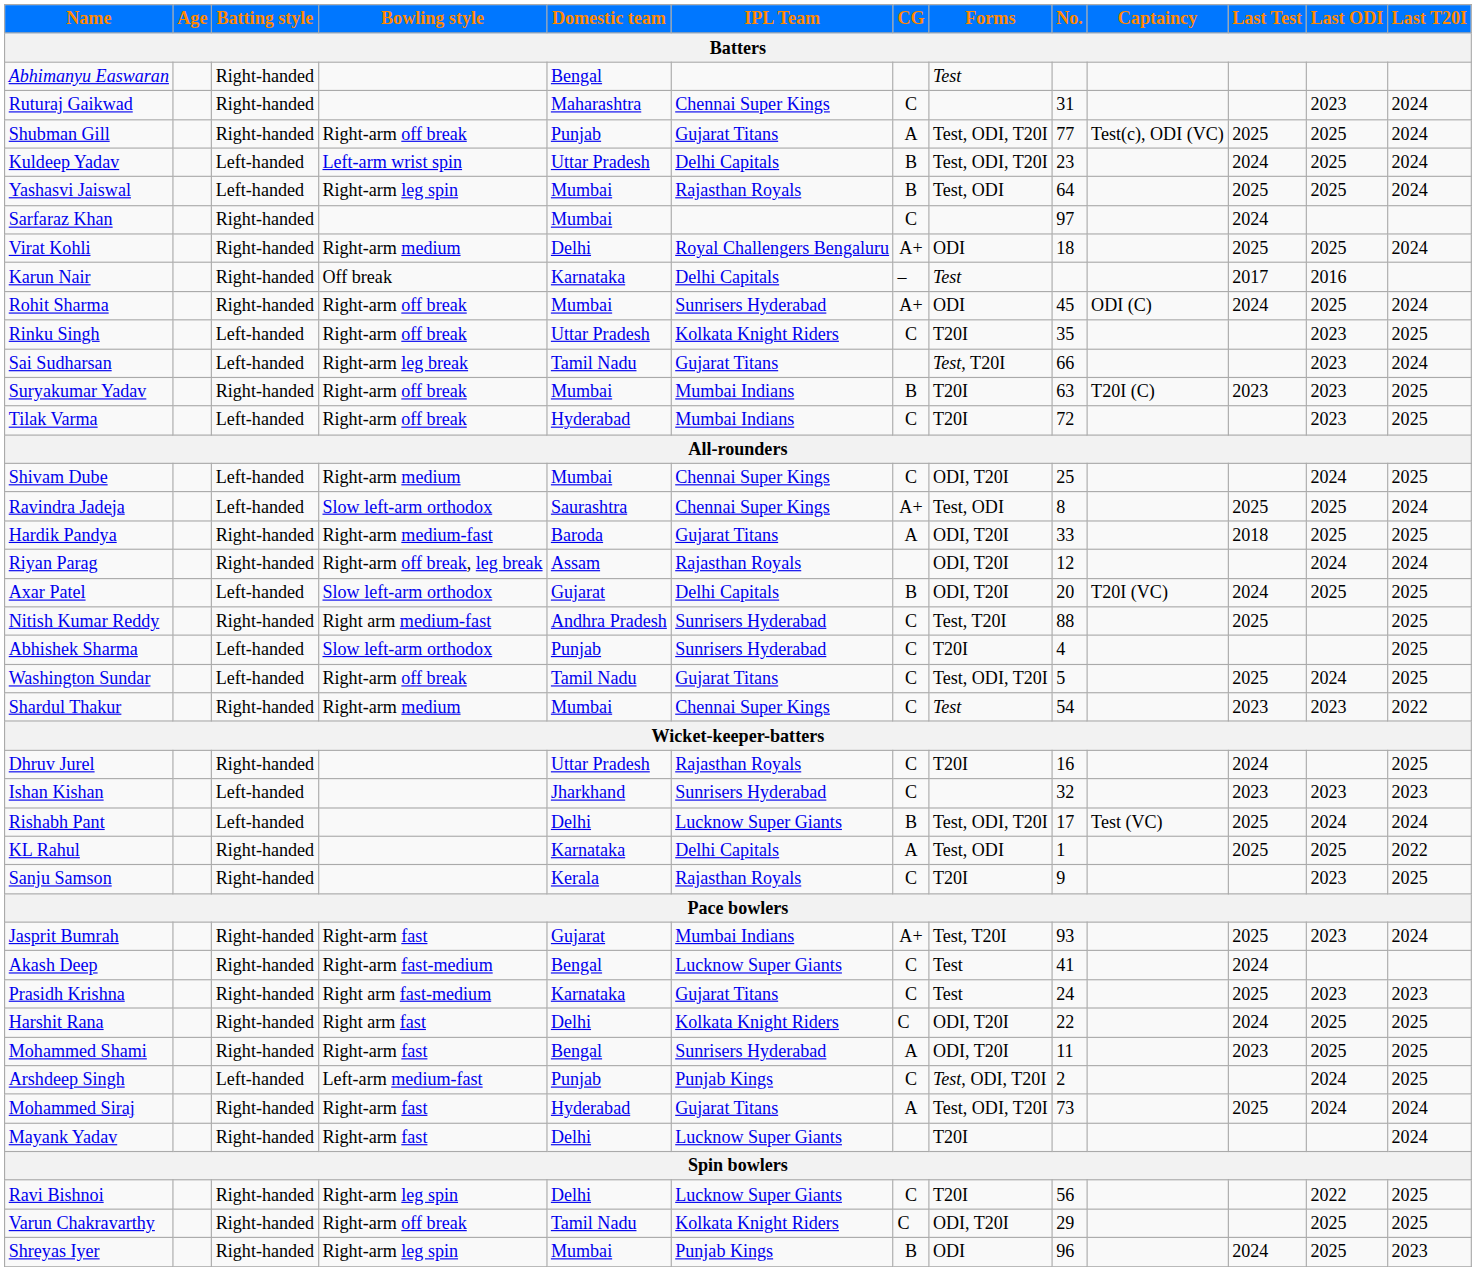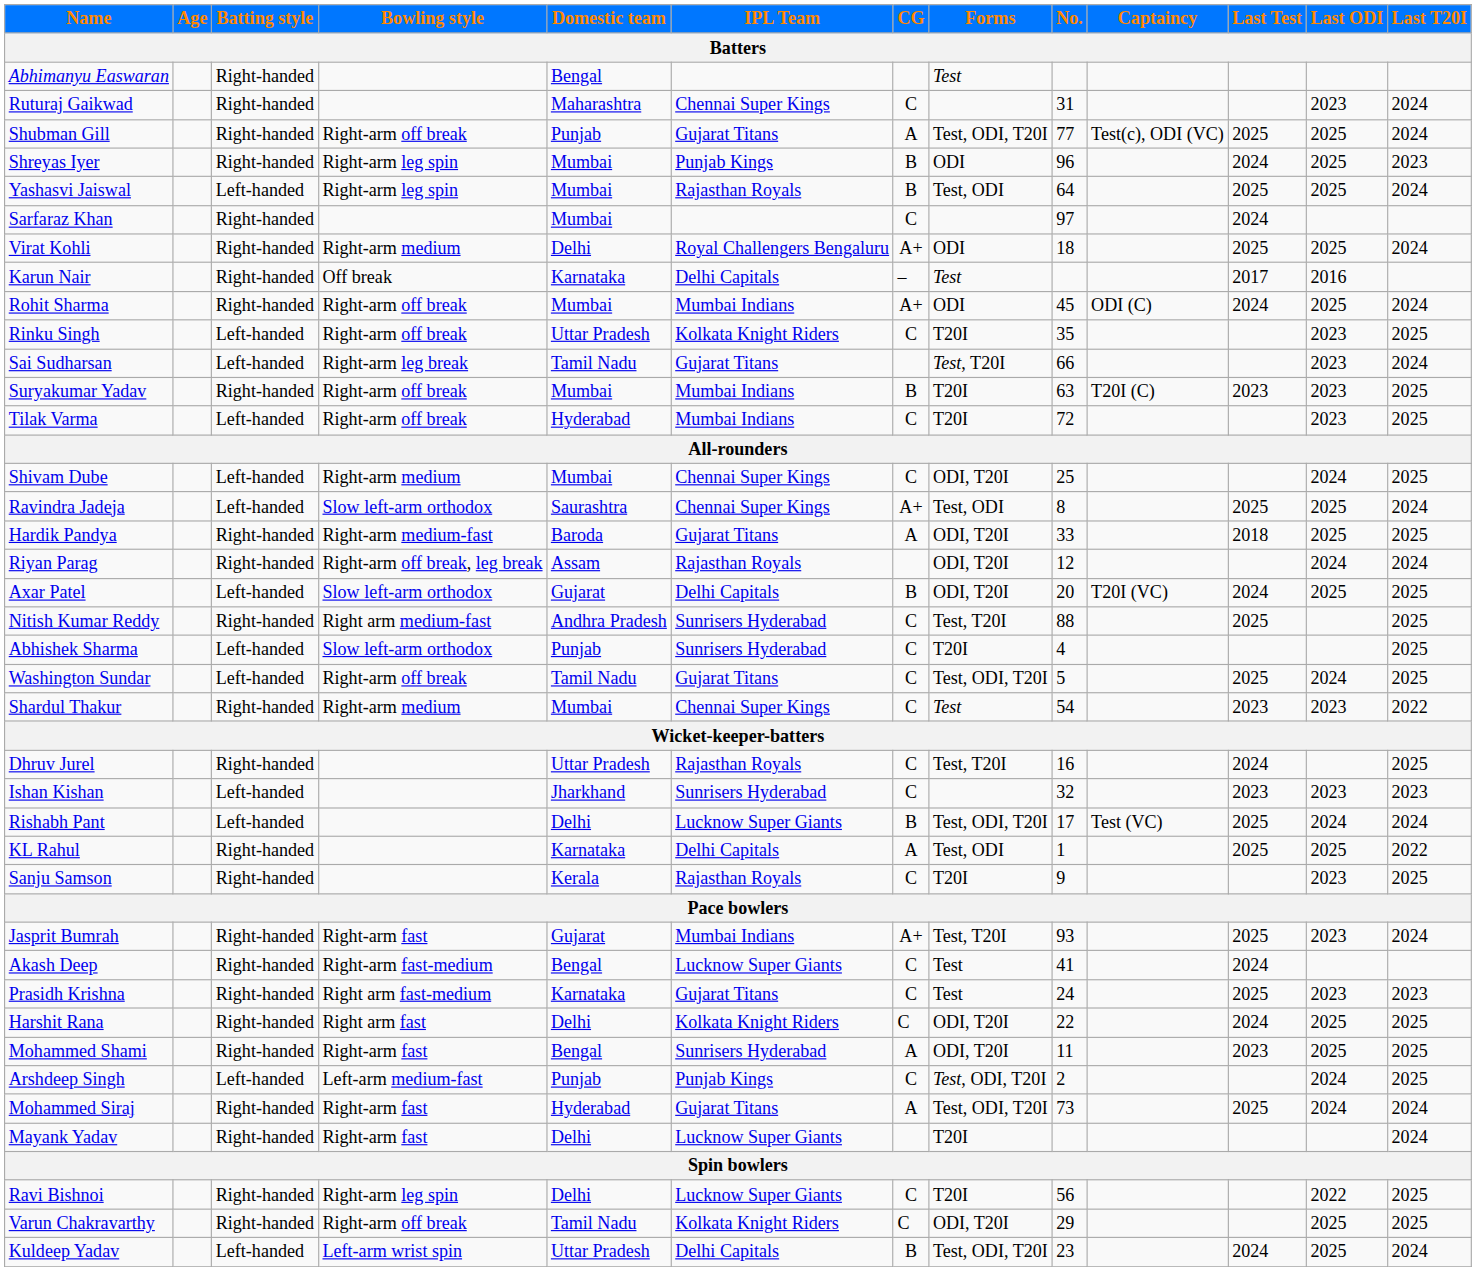rows swapped: (54, 1251) <-> (64, 162)
(751, 305) Sunrisers Hyderabad -> (735, 305) Mumbai Indians
(950, 764) T20I -> (970, 764) Test, T20I
